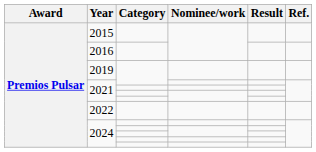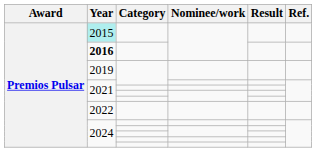(101, 32) no background -> (101, 32) paleturquoise background
(101, 51) normal -> (101, 51) bold
